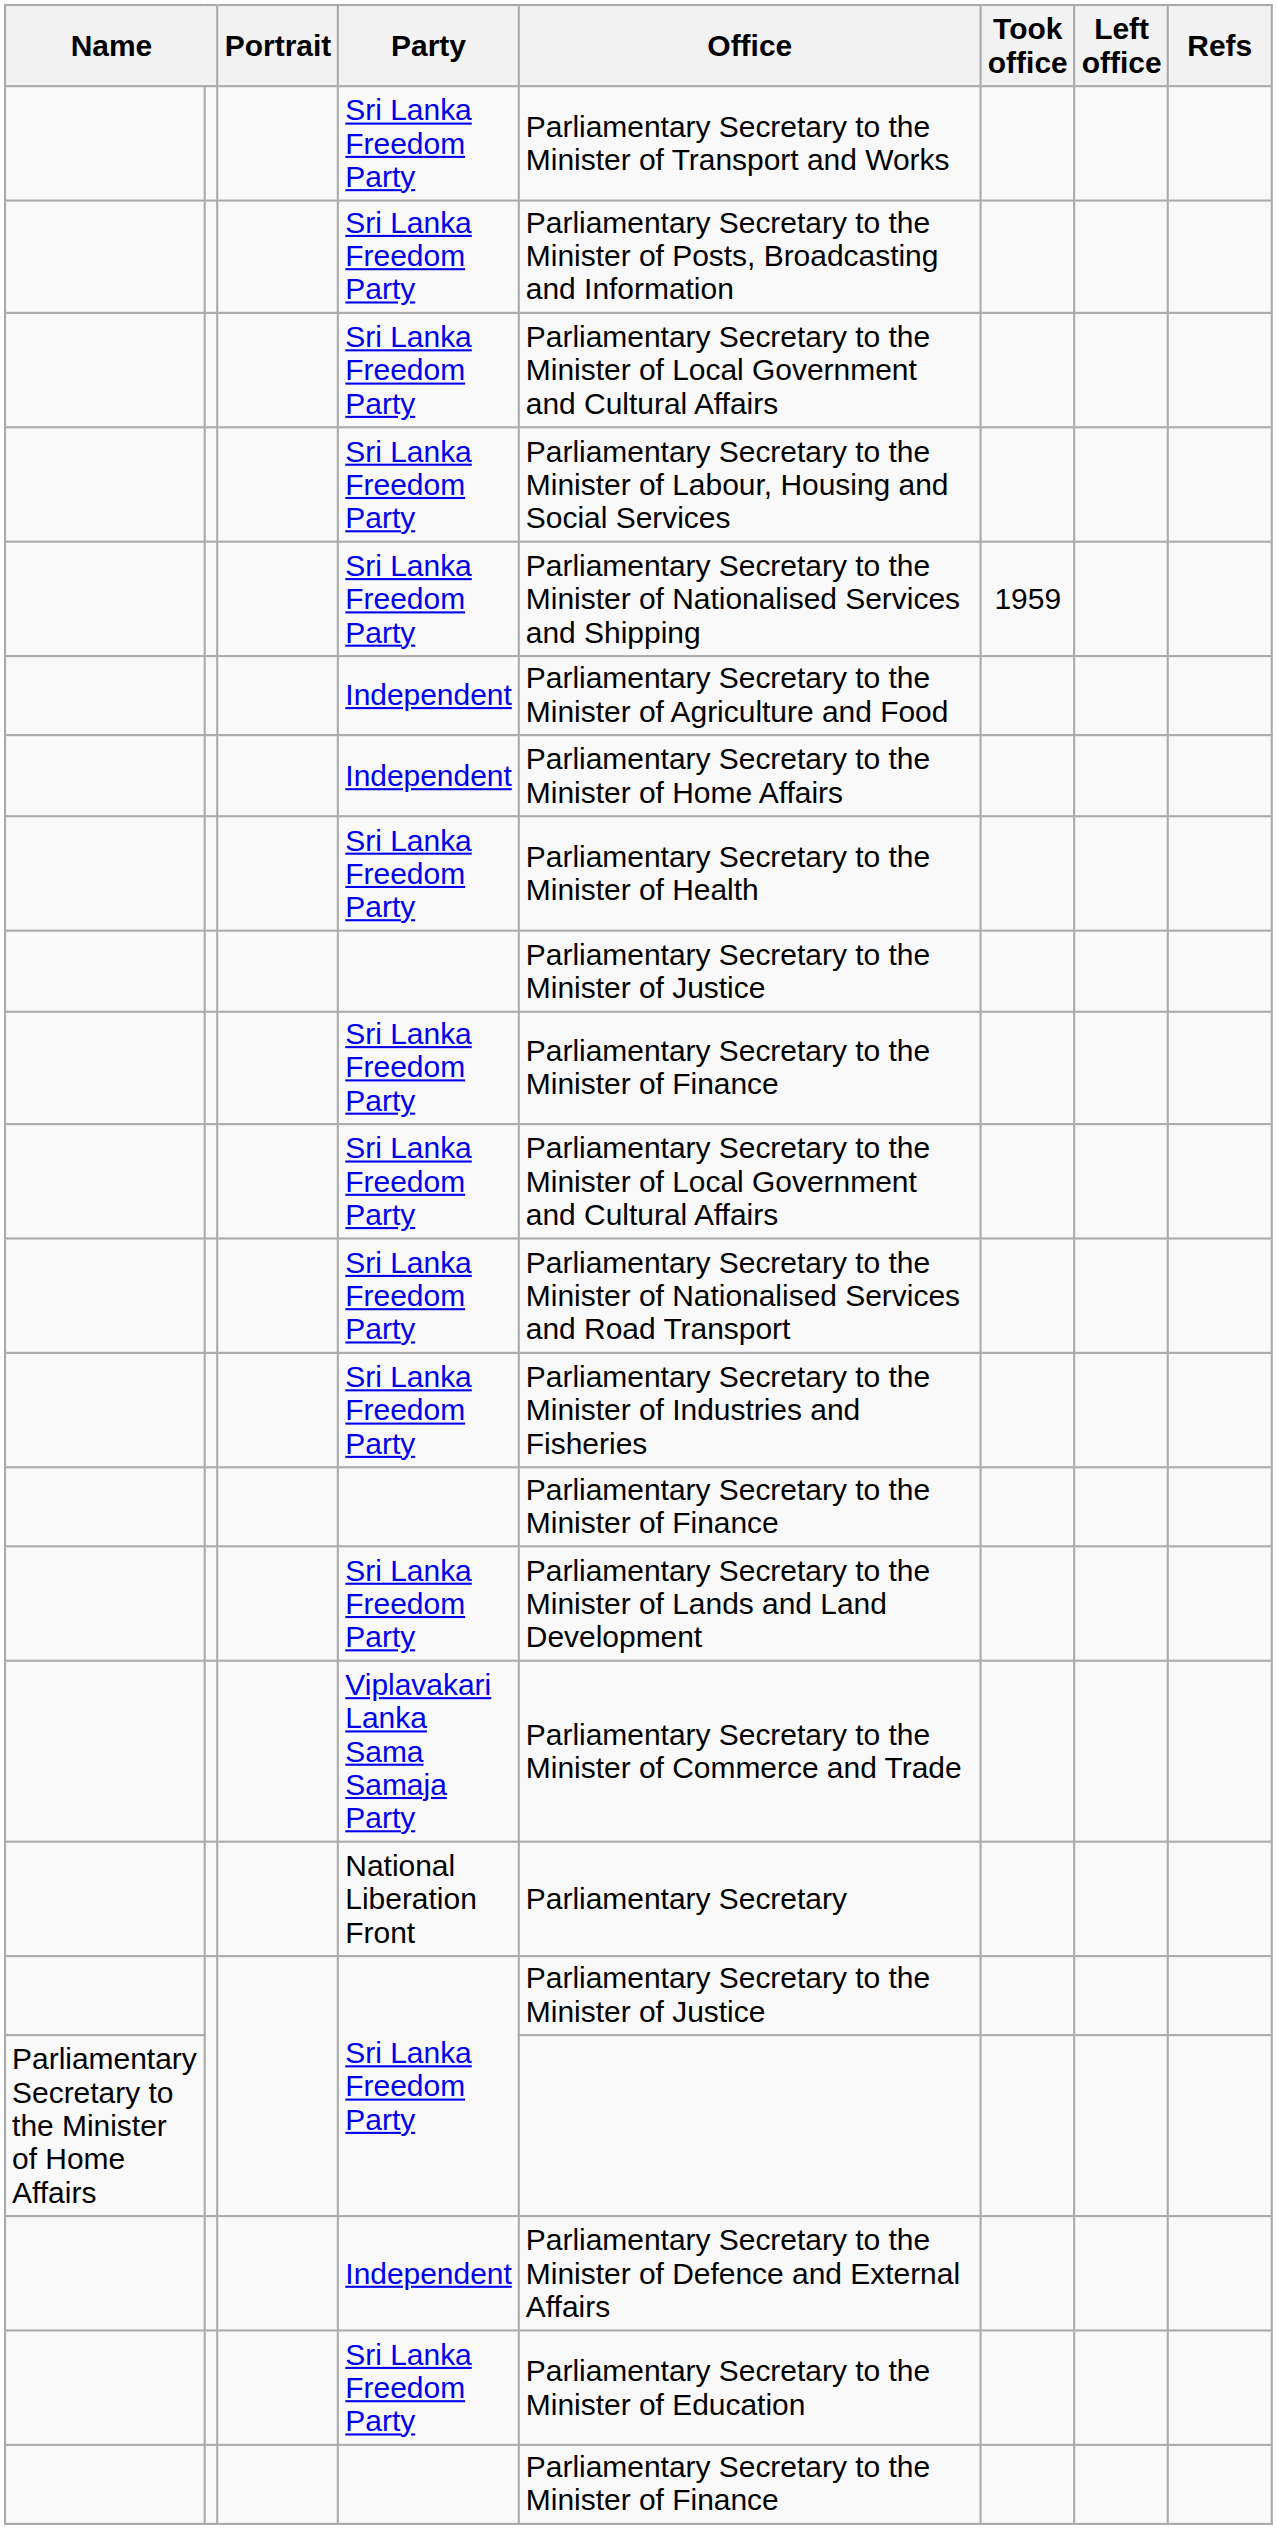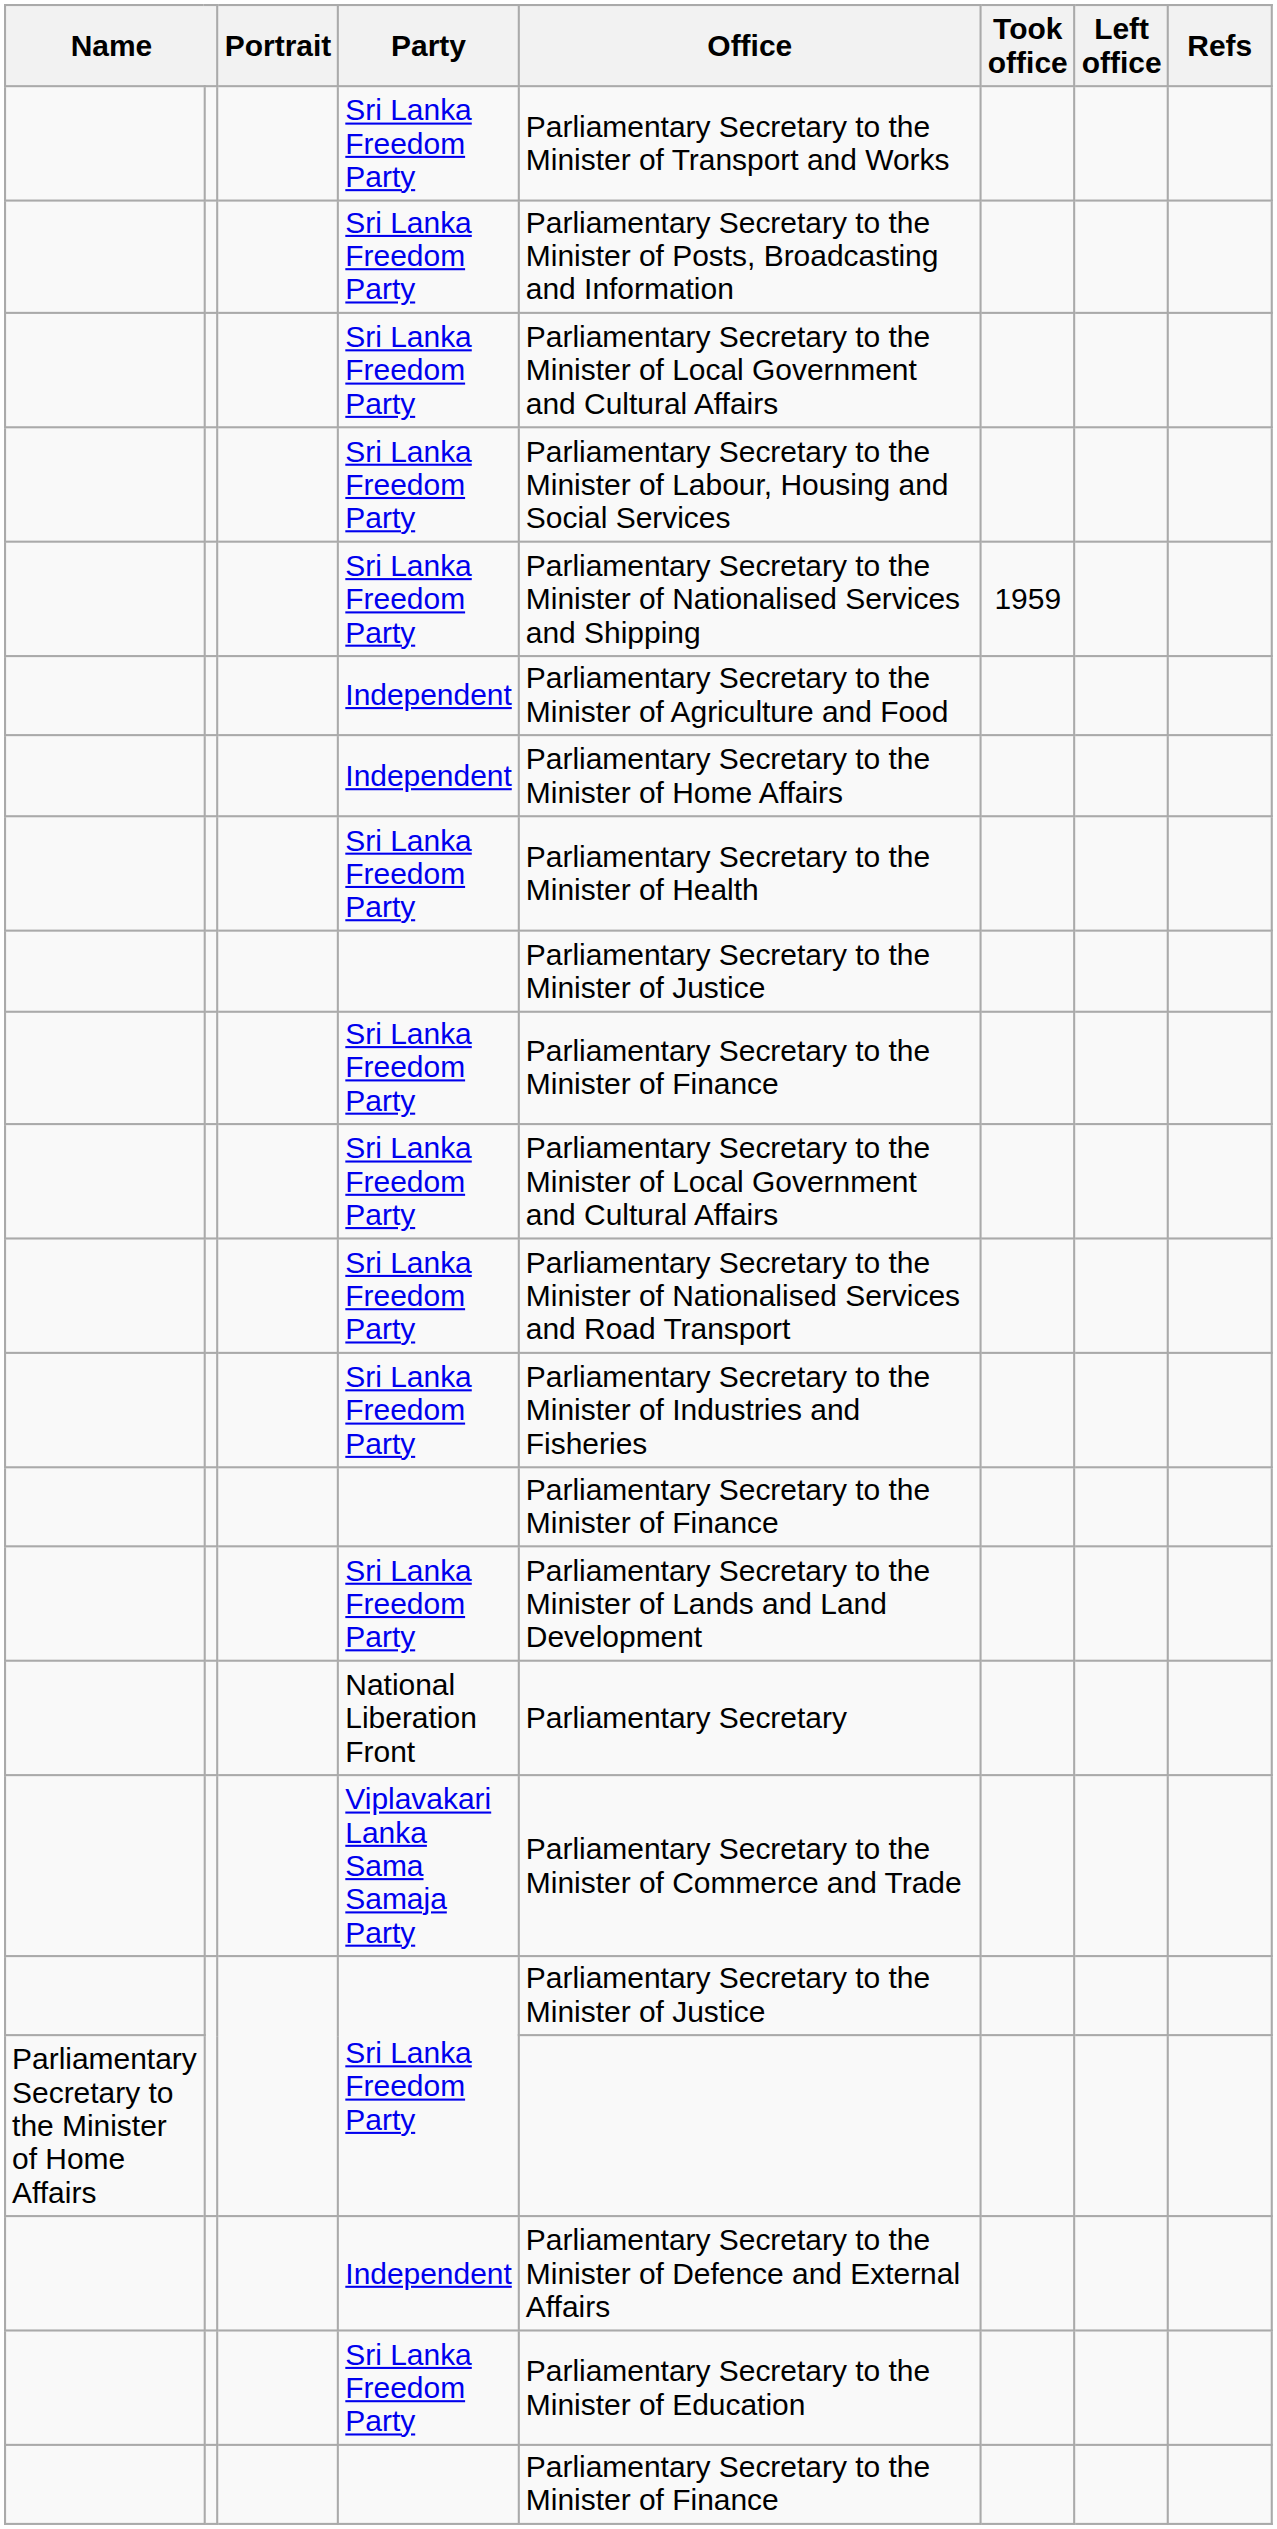rows swapped: (104, 1751) <-> (104, 1898)
